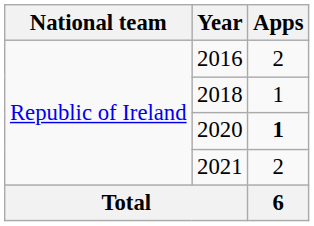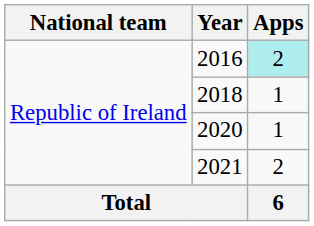(278, 58) no background -> (278, 58) paleturquoise background
(278, 130) bold -> (278, 130) normal
